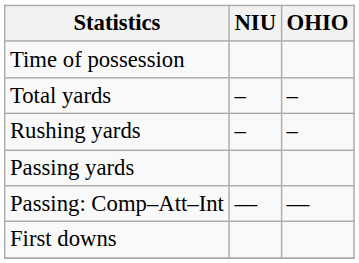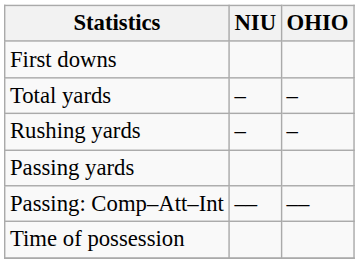rows swapped: (63, 239) <-> (97, 59)
